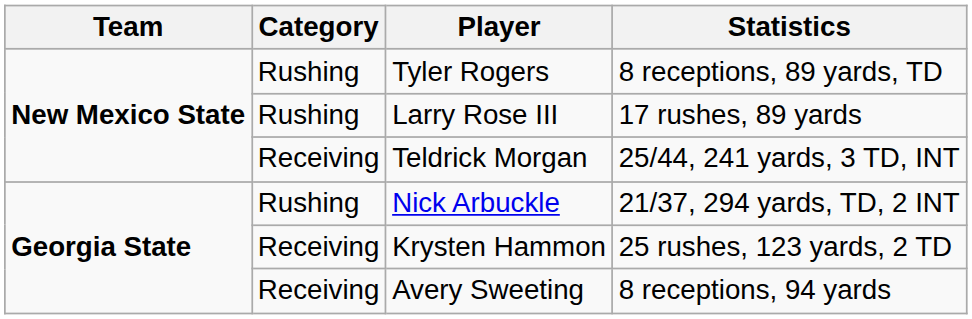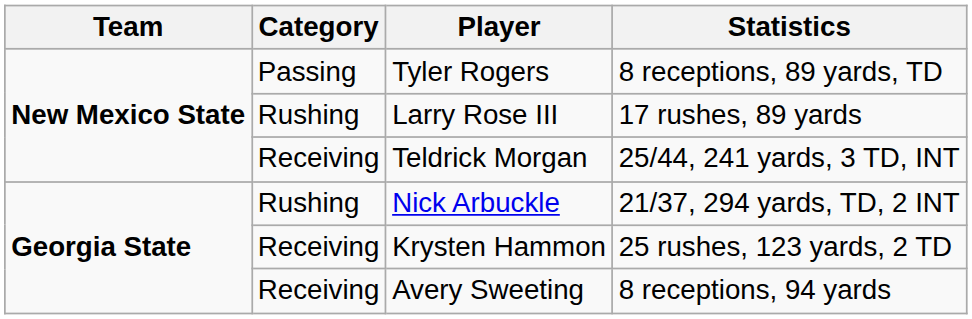(309, 71) Rushing -> (307, 71) Passing
